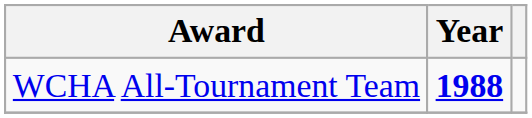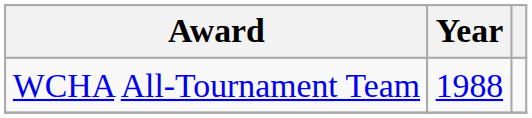(469, 84) bold -> (469, 84) normal
